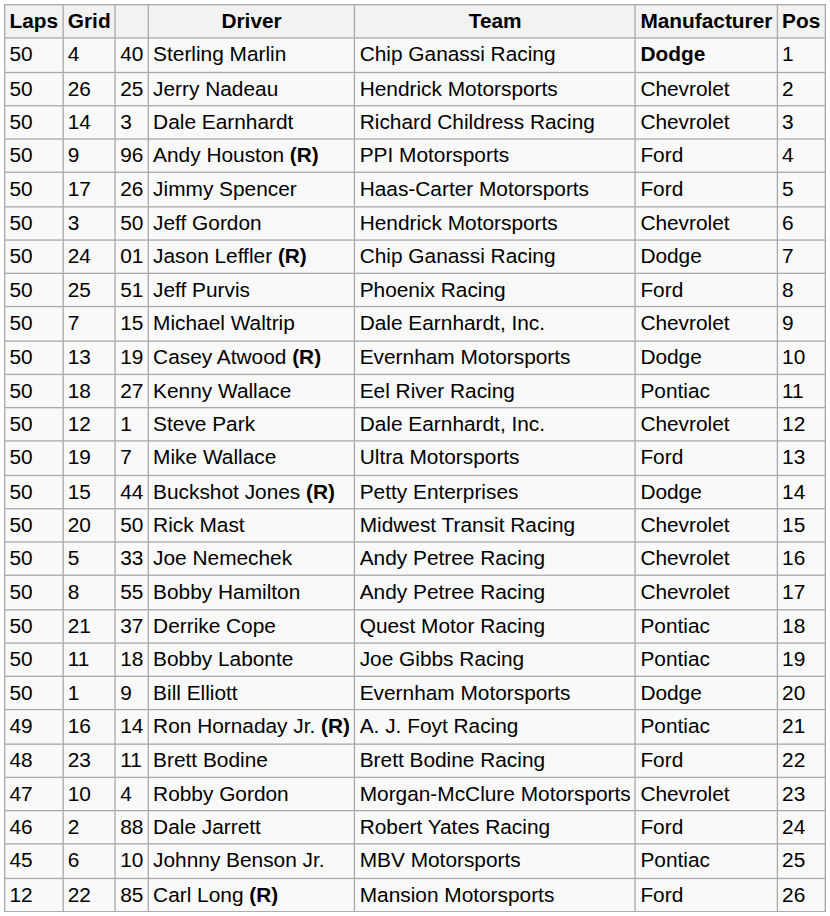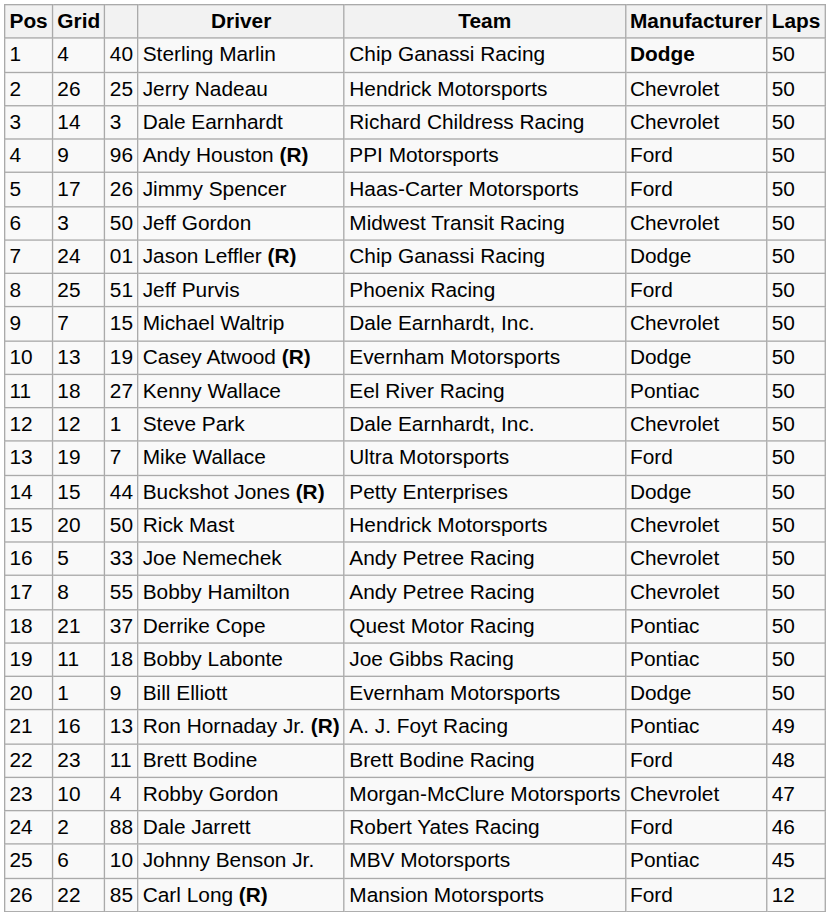columns swapped: (801, 20) <-> (34, 20)
(459, 222) Hendrick Motorsports -> (457, 222) Midwest Transit Racing
(467, 524) Midwest Transit Racing -> (448, 524) Hendrick Motorsports
(132, 726) 14 -> (121, 726) 13
